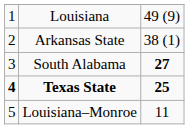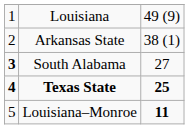(12, 64) normal -> (12, 64) bold
(162, 64) bold -> (162, 64) normal
(162, 111) normal -> (162, 111) bold
